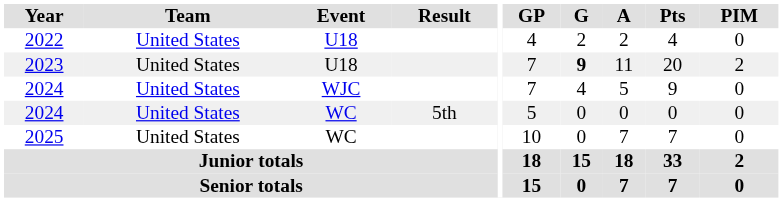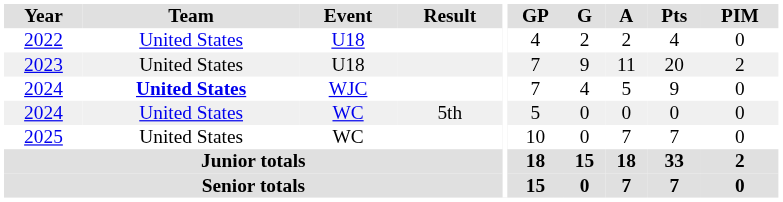(581, 64) bold -> (584, 64) normal
(188, 88) normal -> (191, 88) bold
